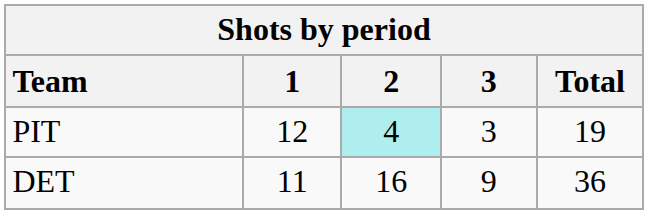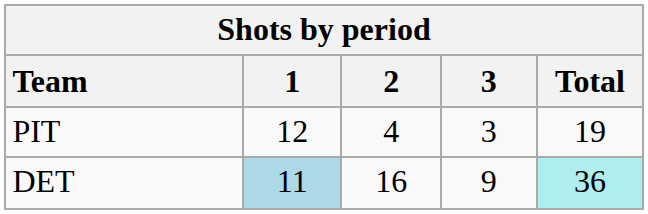(391, 131) paleturquoise background -> (391, 131) no background
(292, 182) no background -> (292, 182) lightblue background
(590, 182) no background -> (590, 182) paleturquoise background
